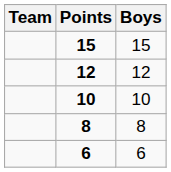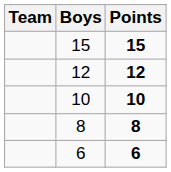columns swapped: (141, 18) <-> (86, 18)
